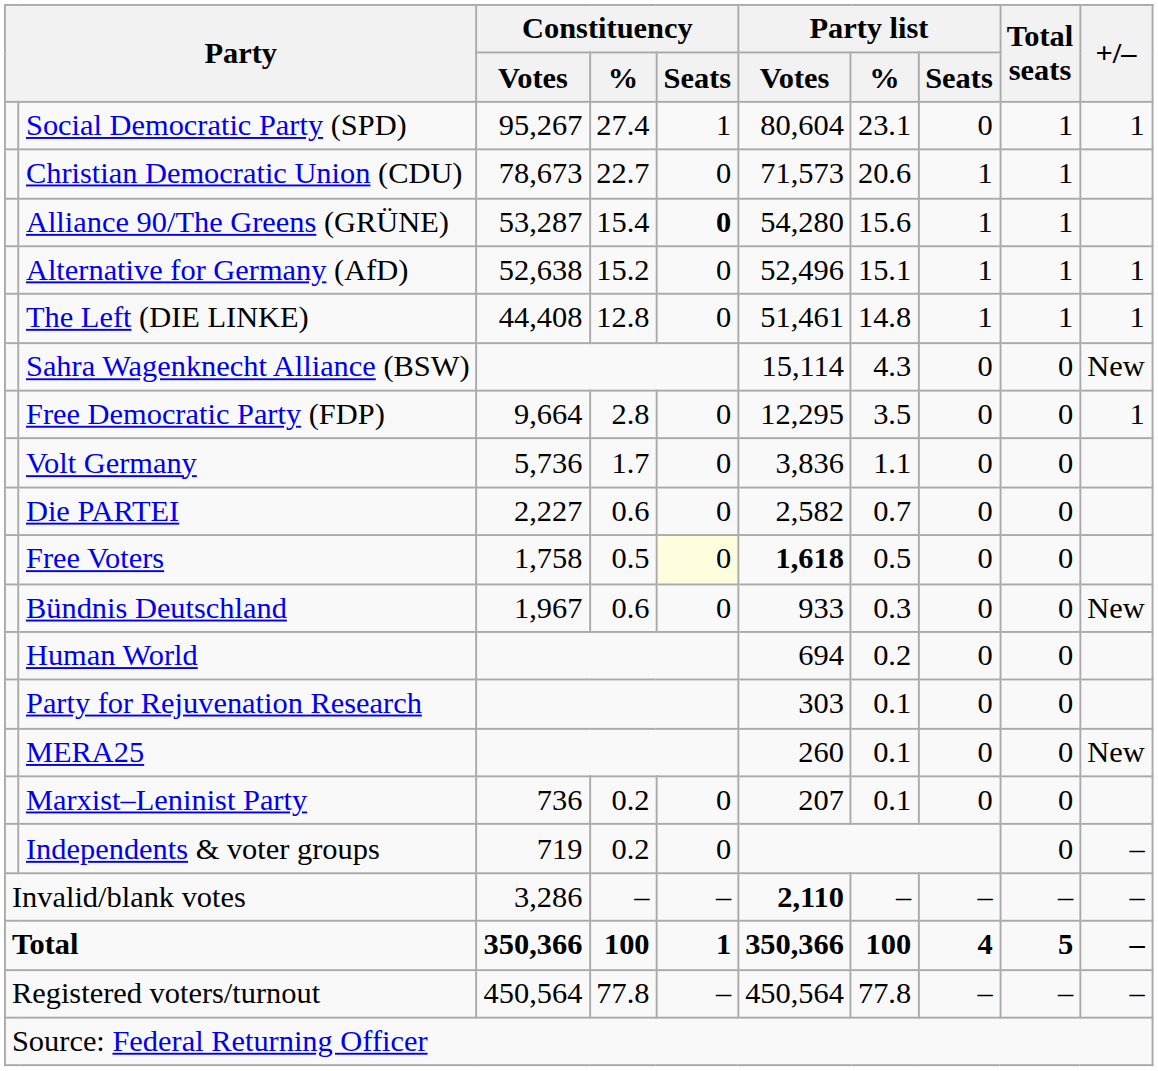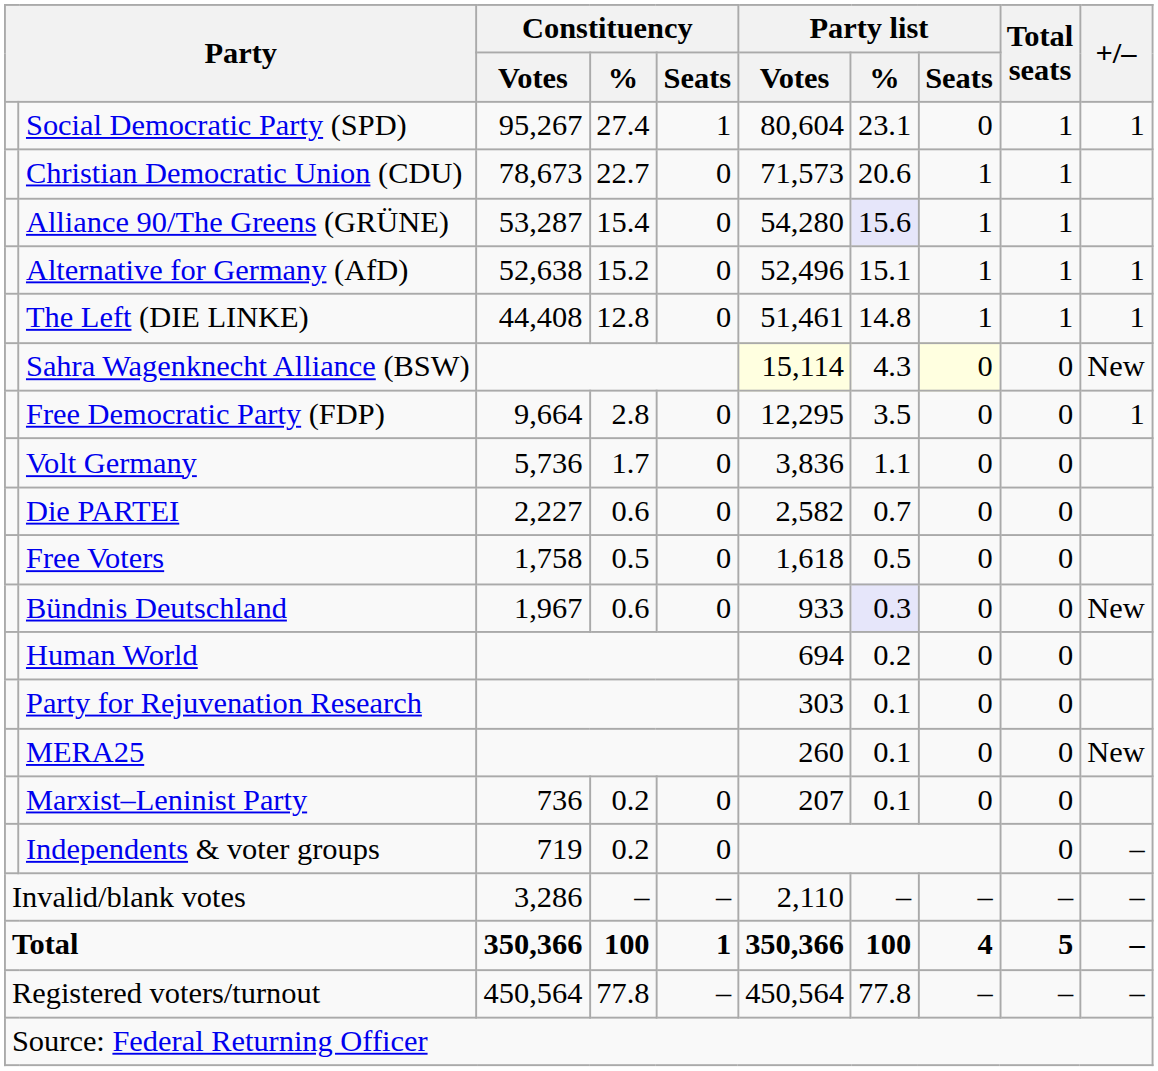(724, 221) bold -> (724, 221) normal
(885, 221) no background -> (885, 221) lavender background
(803, 366) no background -> (803, 366) lightyellow background
(985, 366) no background -> (985, 366) lightyellow background
(724, 558) lightyellow background -> (724, 558) no background
(810, 558) bold -> (810, 558) normal
(892, 607) no background -> (892, 607) lavender background
(811, 896) bold -> (810, 896) normal
